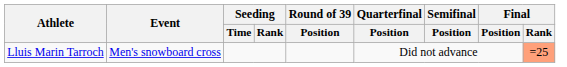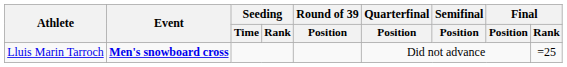(165, 53) normal -> (169, 53) bold
(539, 53) lightsalmon background -> (547, 53) no background
